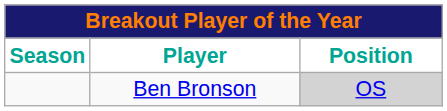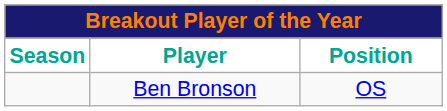(371, 88) lightgrey background -> (371, 88) no background
